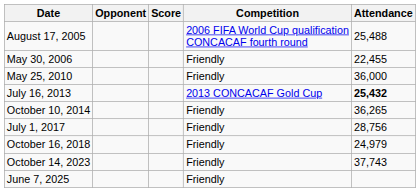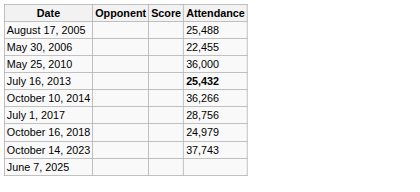- column: (268, 13)
(370, 111) 36,265 -> (203, 99) 36,266
